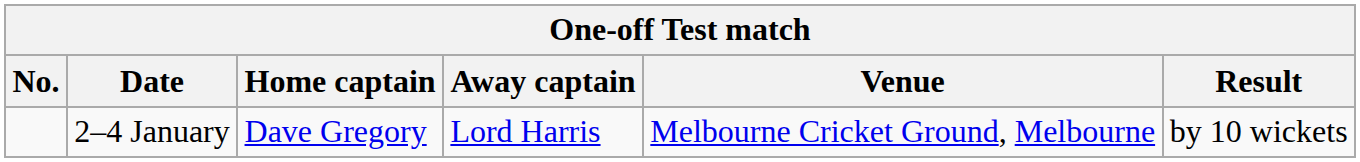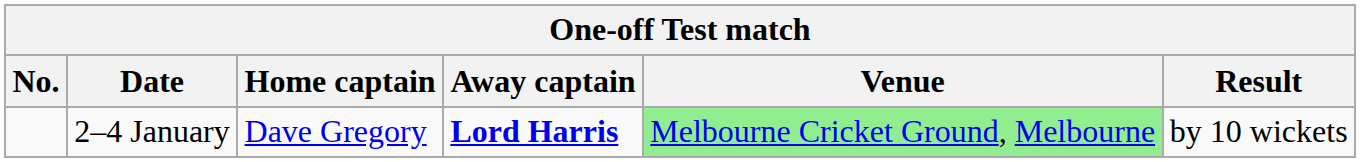(525, 131) normal -> (534, 131) bold
(903, 131) no background -> (903, 131) lightgreen background
